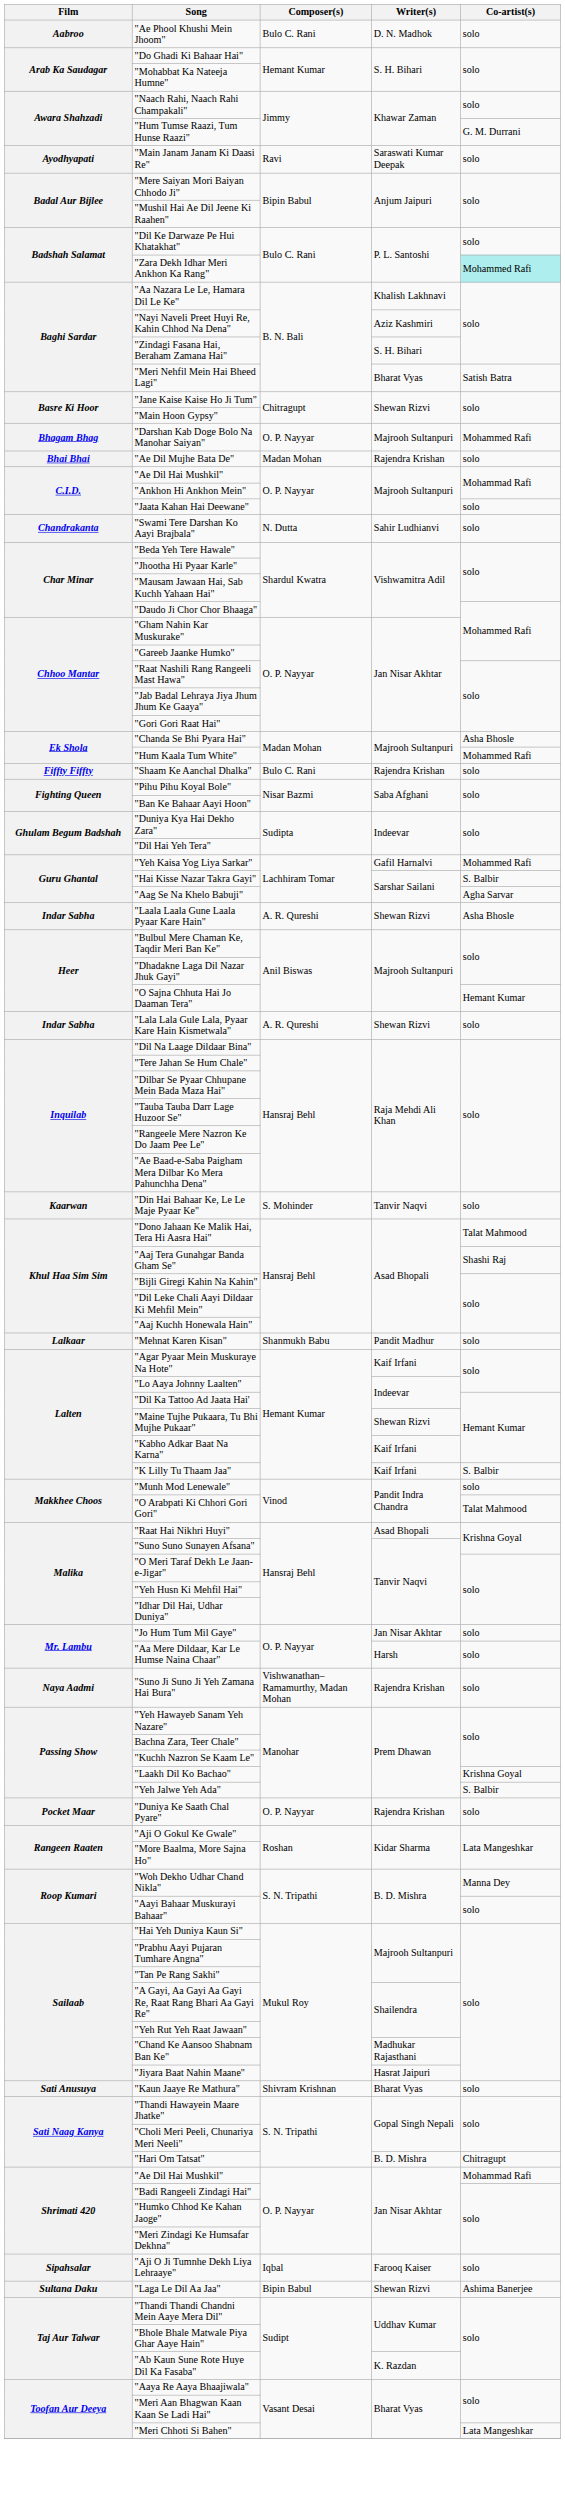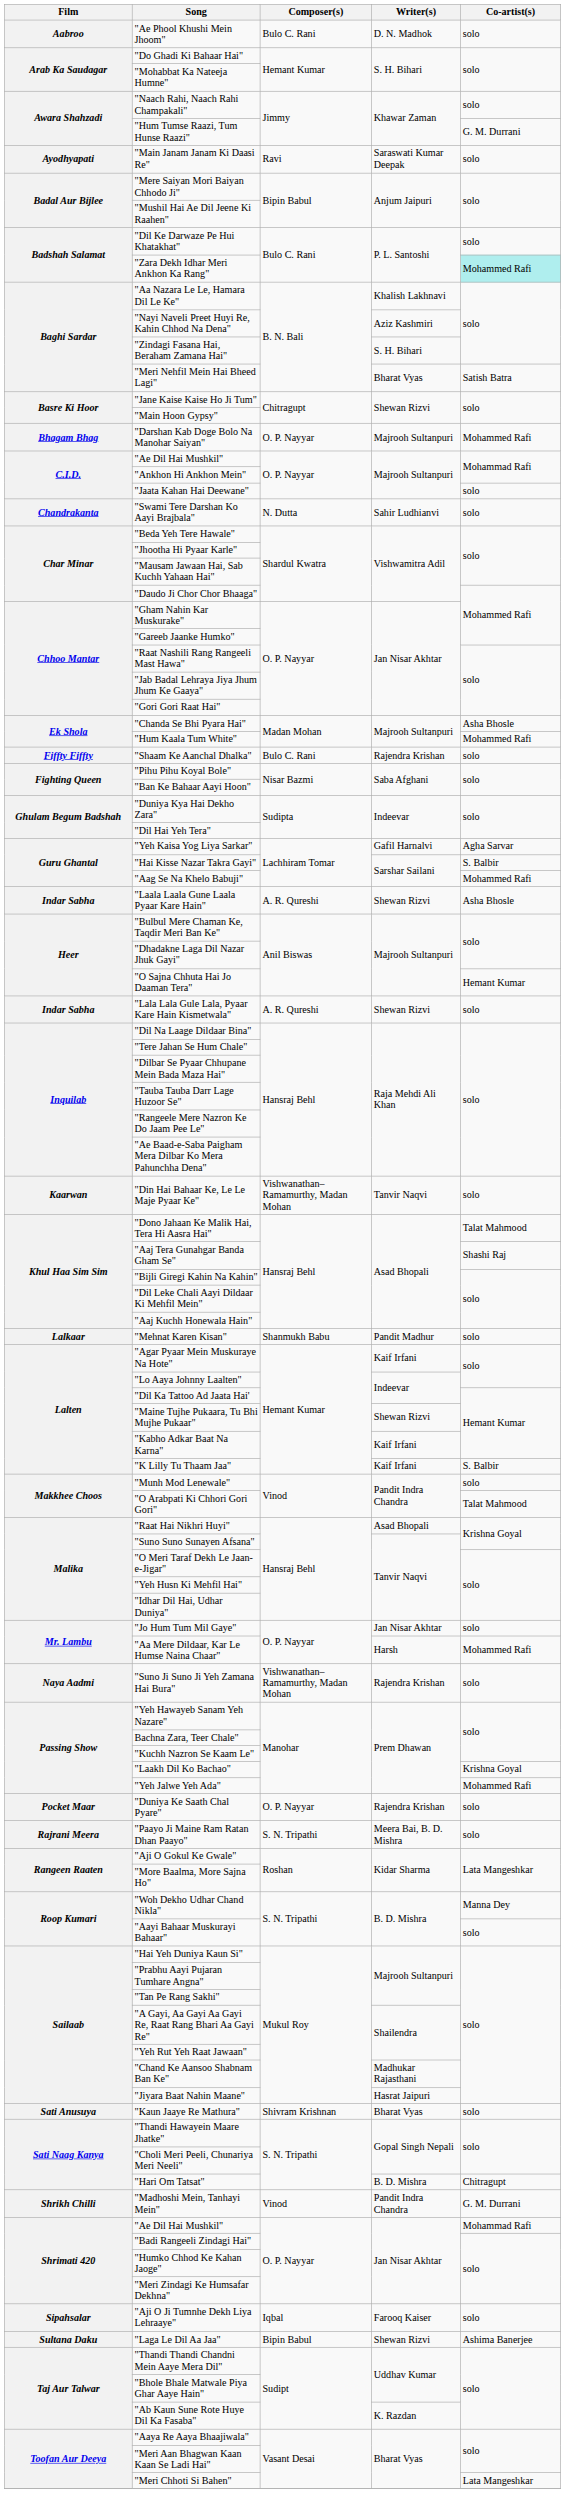- row: (68, 459)
(497, 862) Mohammed Rafi -> (488, 846) Agha Sarvar
(488, 894) Agha Sarvar -> (497, 878) Mohammed Rafi
(288, 1205) S. Mohinder -> (305, 1195) Vishwanathan–Ramamurthy, Madan Mohan
(471, 1654) solo -> (497, 1650) Mohammed Rafi
(481, 1790) S. Balbir -> (497, 1785) Mohammed Rafi
+ row: (68, 1834)
+ row: (68, 2203)
